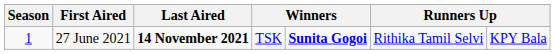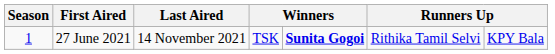(193, 37) bold -> (192, 37) normal
